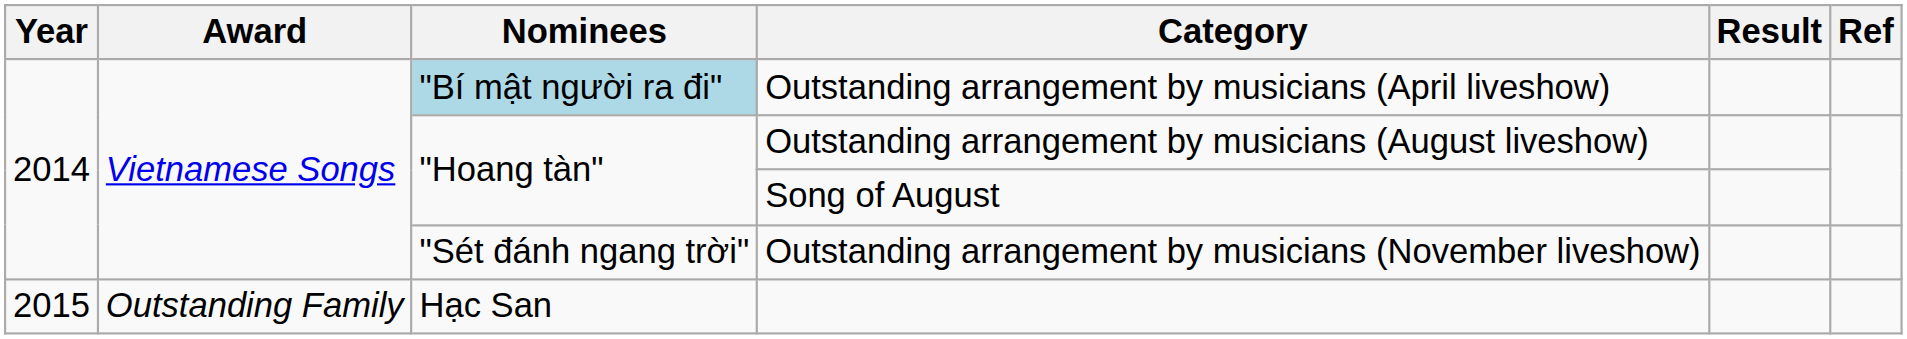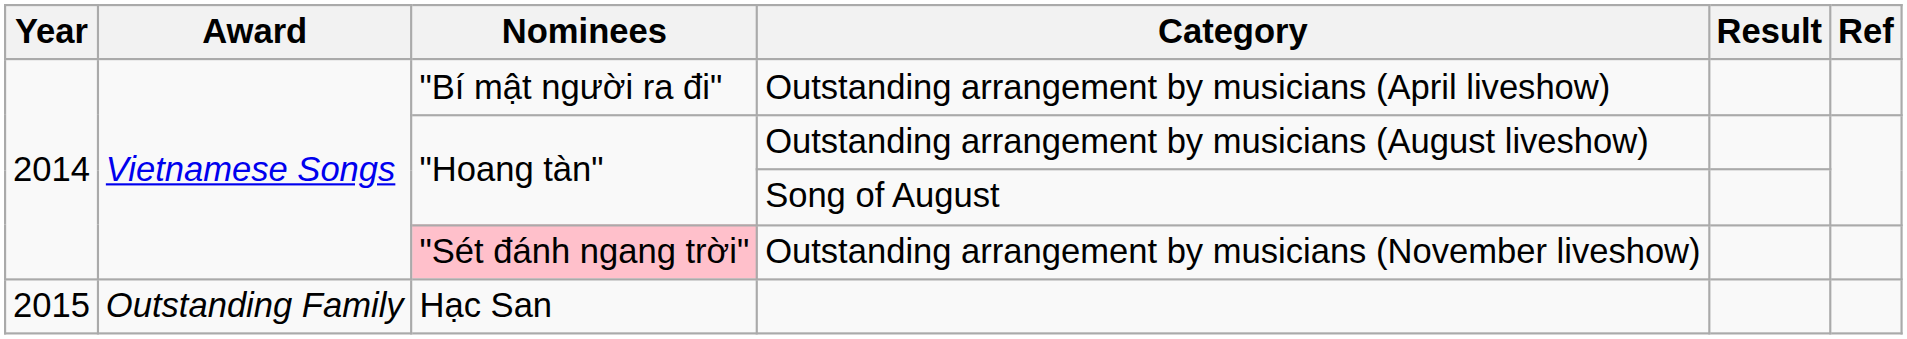(571, 86) lightblue background -> (571, 86) no background
(584, 251) no background -> (584, 251) pink background
